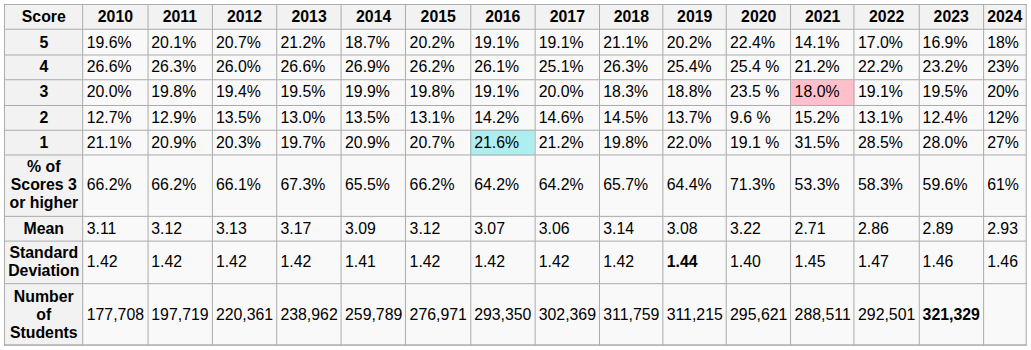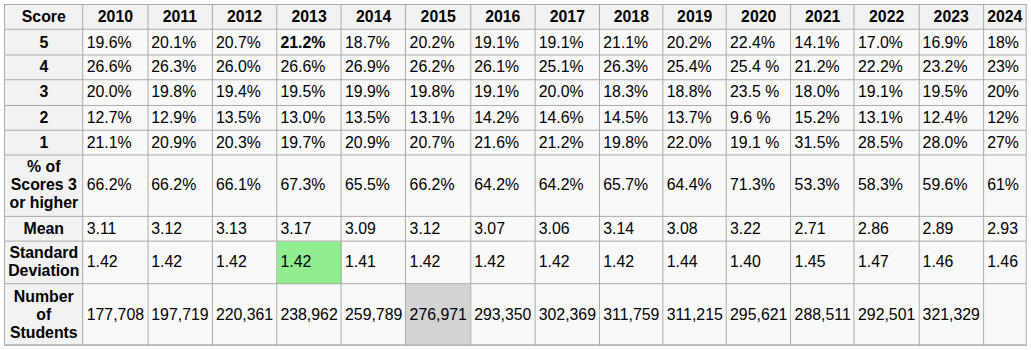(303, 42) normal -> (303, 42) bold
(817, 92) pink background -> (817, 92) no background
(497, 142) paleturquoise background -> (497, 142) no background
(296, 262) no background -> (296, 262) lightgreen background
(682, 262) bold -> (682, 262) normal
(438, 314) no background -> (438, 314) lightgrey background
(951, 314) bold -> (951, 314) normal
